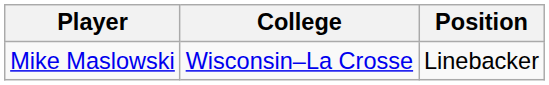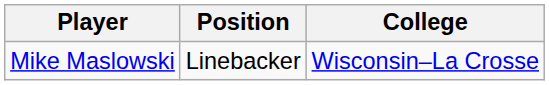columns swapped: (481, 23) <-> (299, 23)
